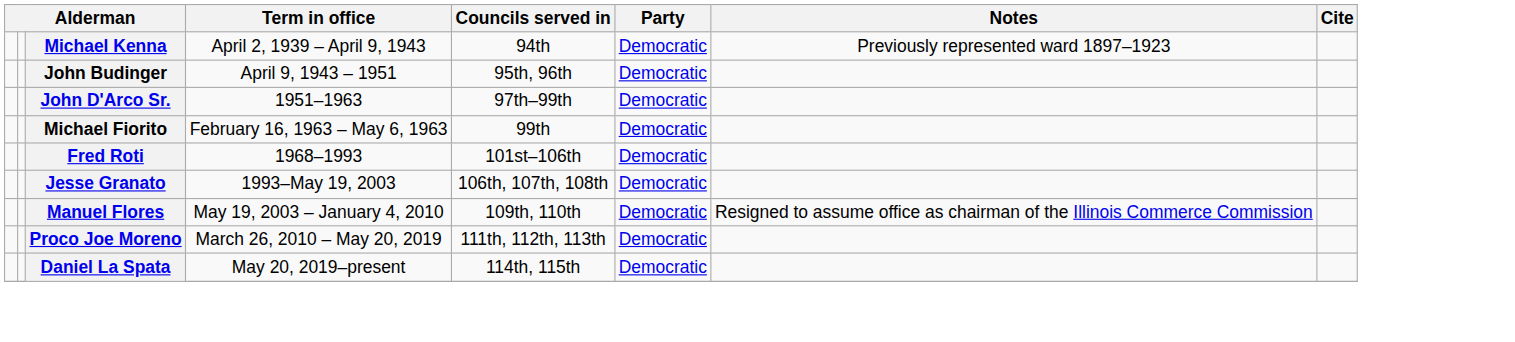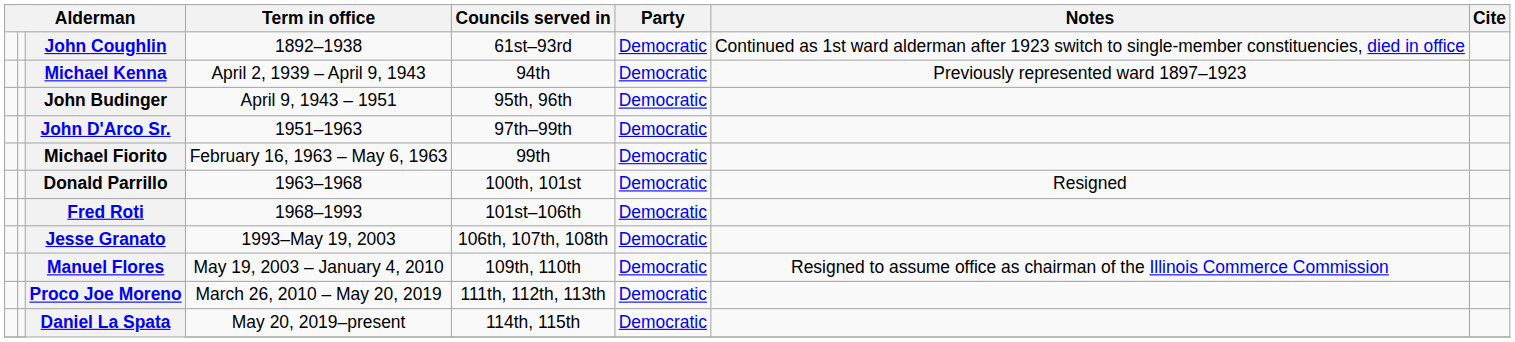+ row: (106, 45)
+ row: (106, 184)
